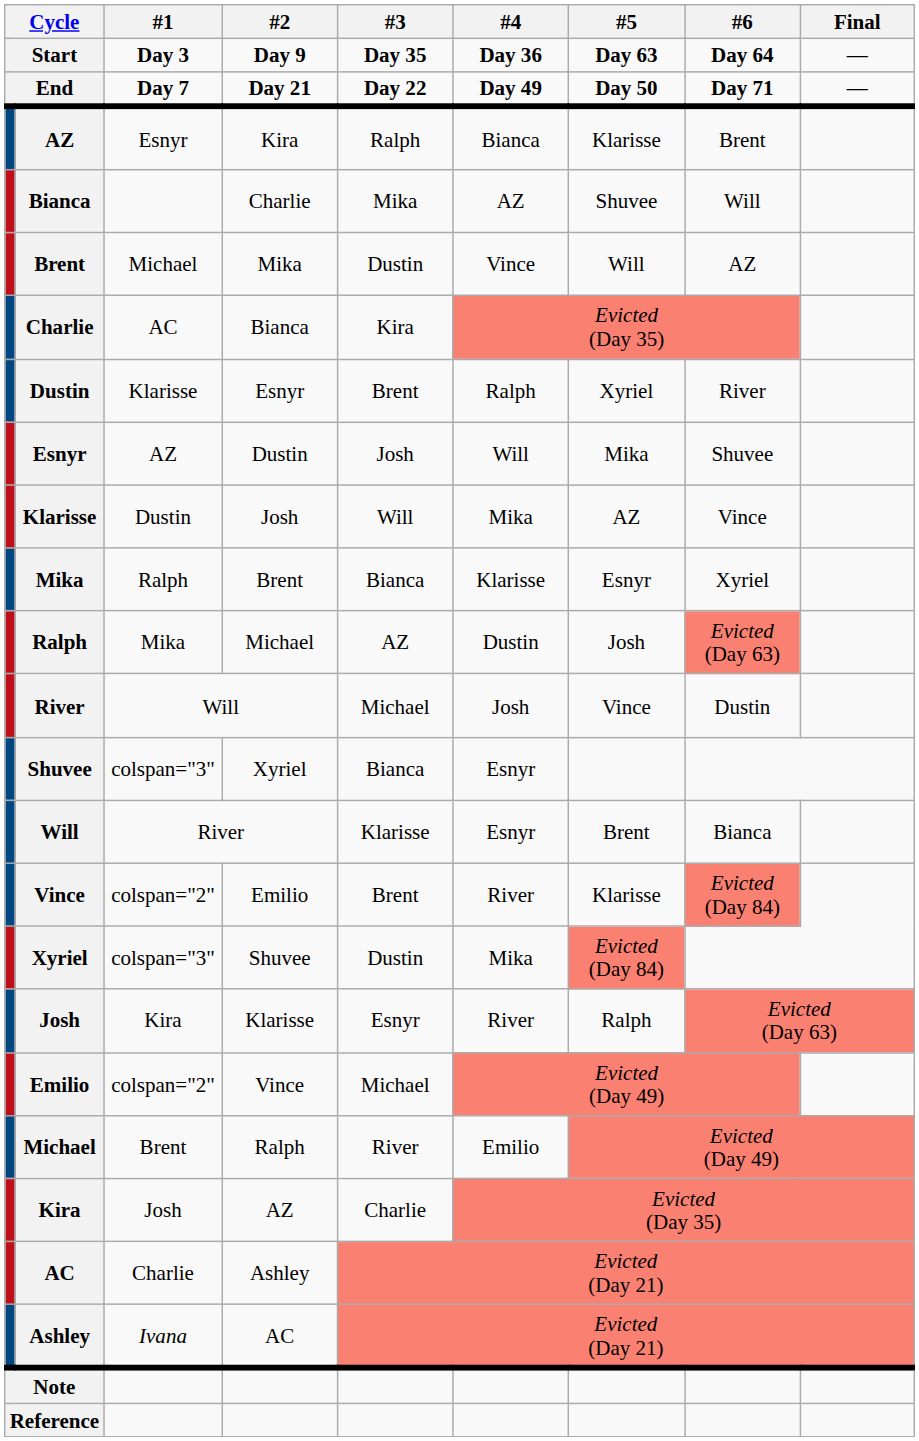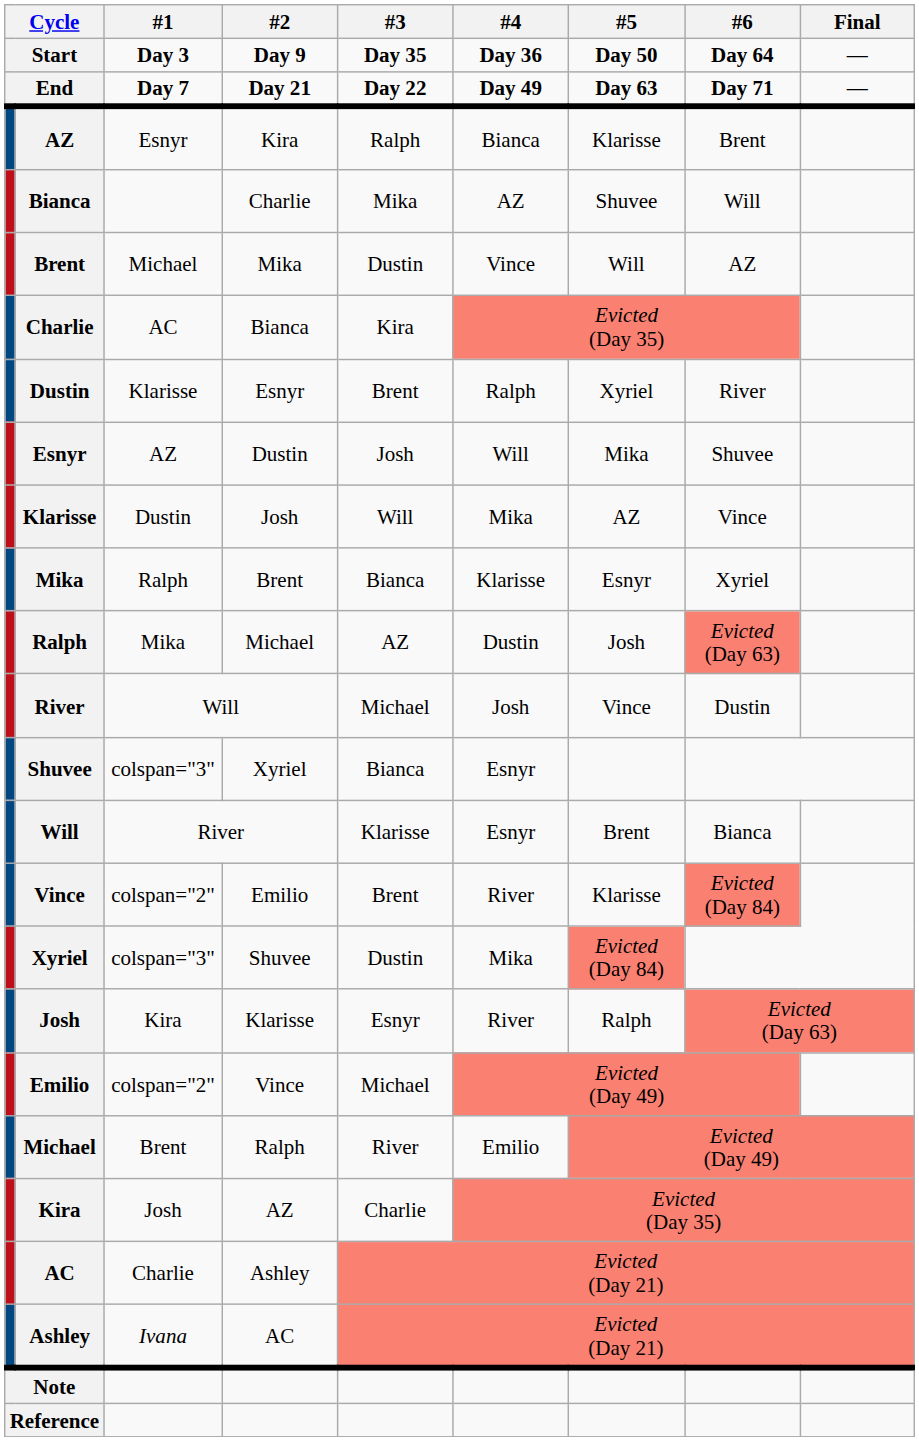(626, 55) Day 63 -> (626, 55) Day 50
(626, 88) Day 50 -> (626, 88) Day 63
